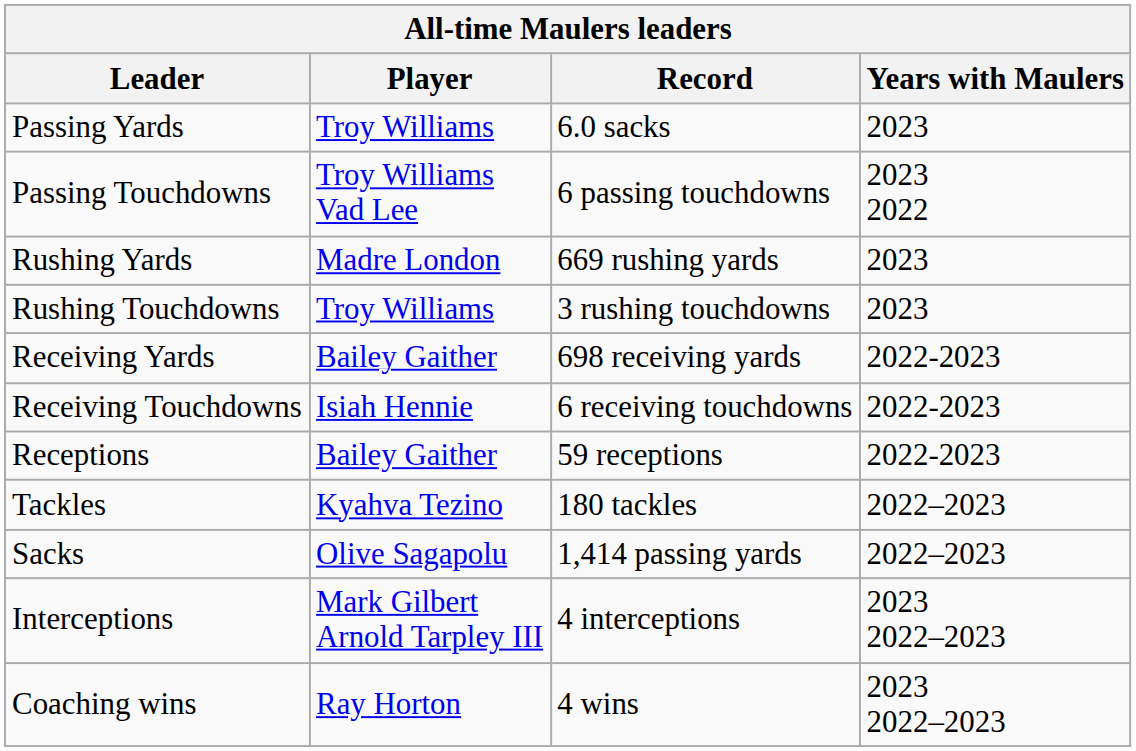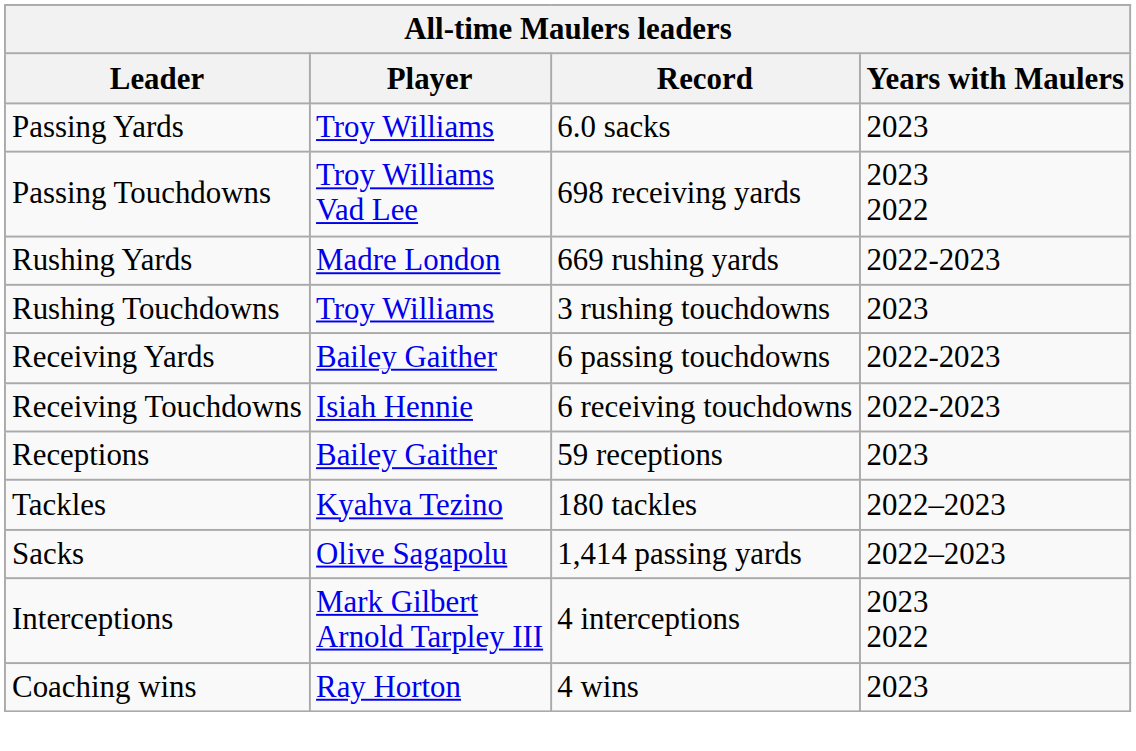(694, 193) 6 passing touchdowns -> (679, 193) 698 receiving yards
(897, 259) 2023 -> (934, 259) 2022-2023
(679, 357) 698 receiving yards -> (694, 357) 6 passing touchdowns
(934, 455) 2022-2023 -> (897, 455) 2023
(936, 619) 2023 2022–2023 -> (897, 619) 2023 2022
(936, 703) 2023 2022–2023 -> (897, 686) 2023
